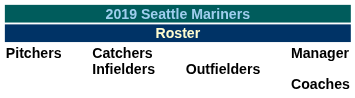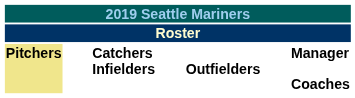(34, 53) no background -> (34, 53) khaki background
